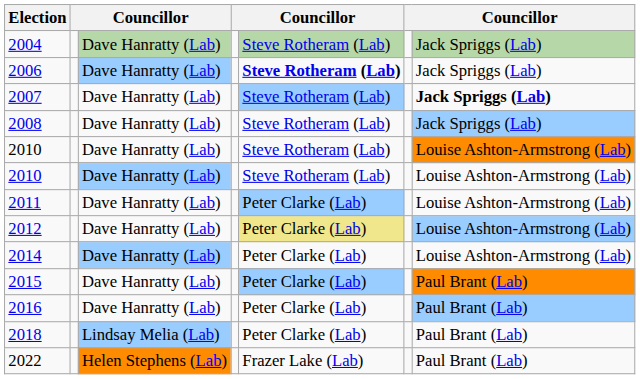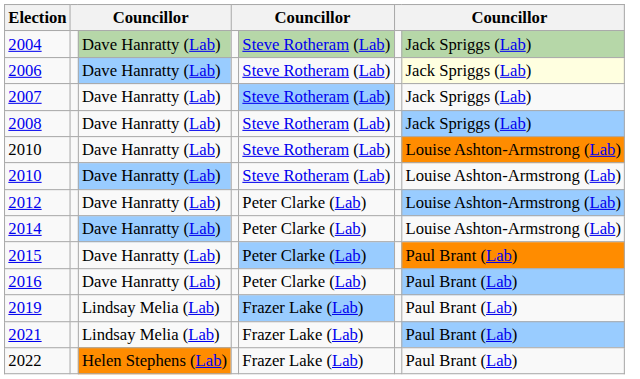(321, 70) bold -> (316, 70) normal
(479, 70) no background -> (468, 70) lightyellow background
(483, 96) bold -> (468, 96) normal
- row: (25, 202)
(304, 228) khaki background -> (304, 202) no background
- row: (25, 334)
+ row: (25, 307)
+ row: (25, 334)
